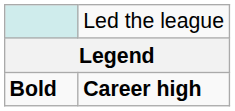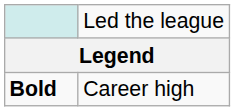(142, 88) bold -> (139, 88) normal
